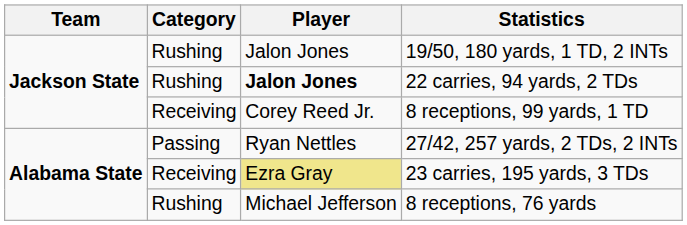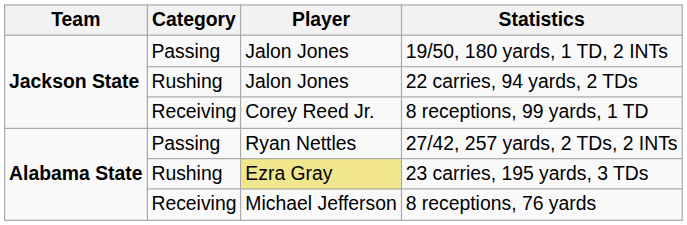(187, 50) Rushing -> (186, 50) Passing
(301, 81) bold -> (297, 81) normal
(194, 173) Receiving -> (187, 173) Rushing
(187, 204) Rushing -> (194, 204) Receiving
